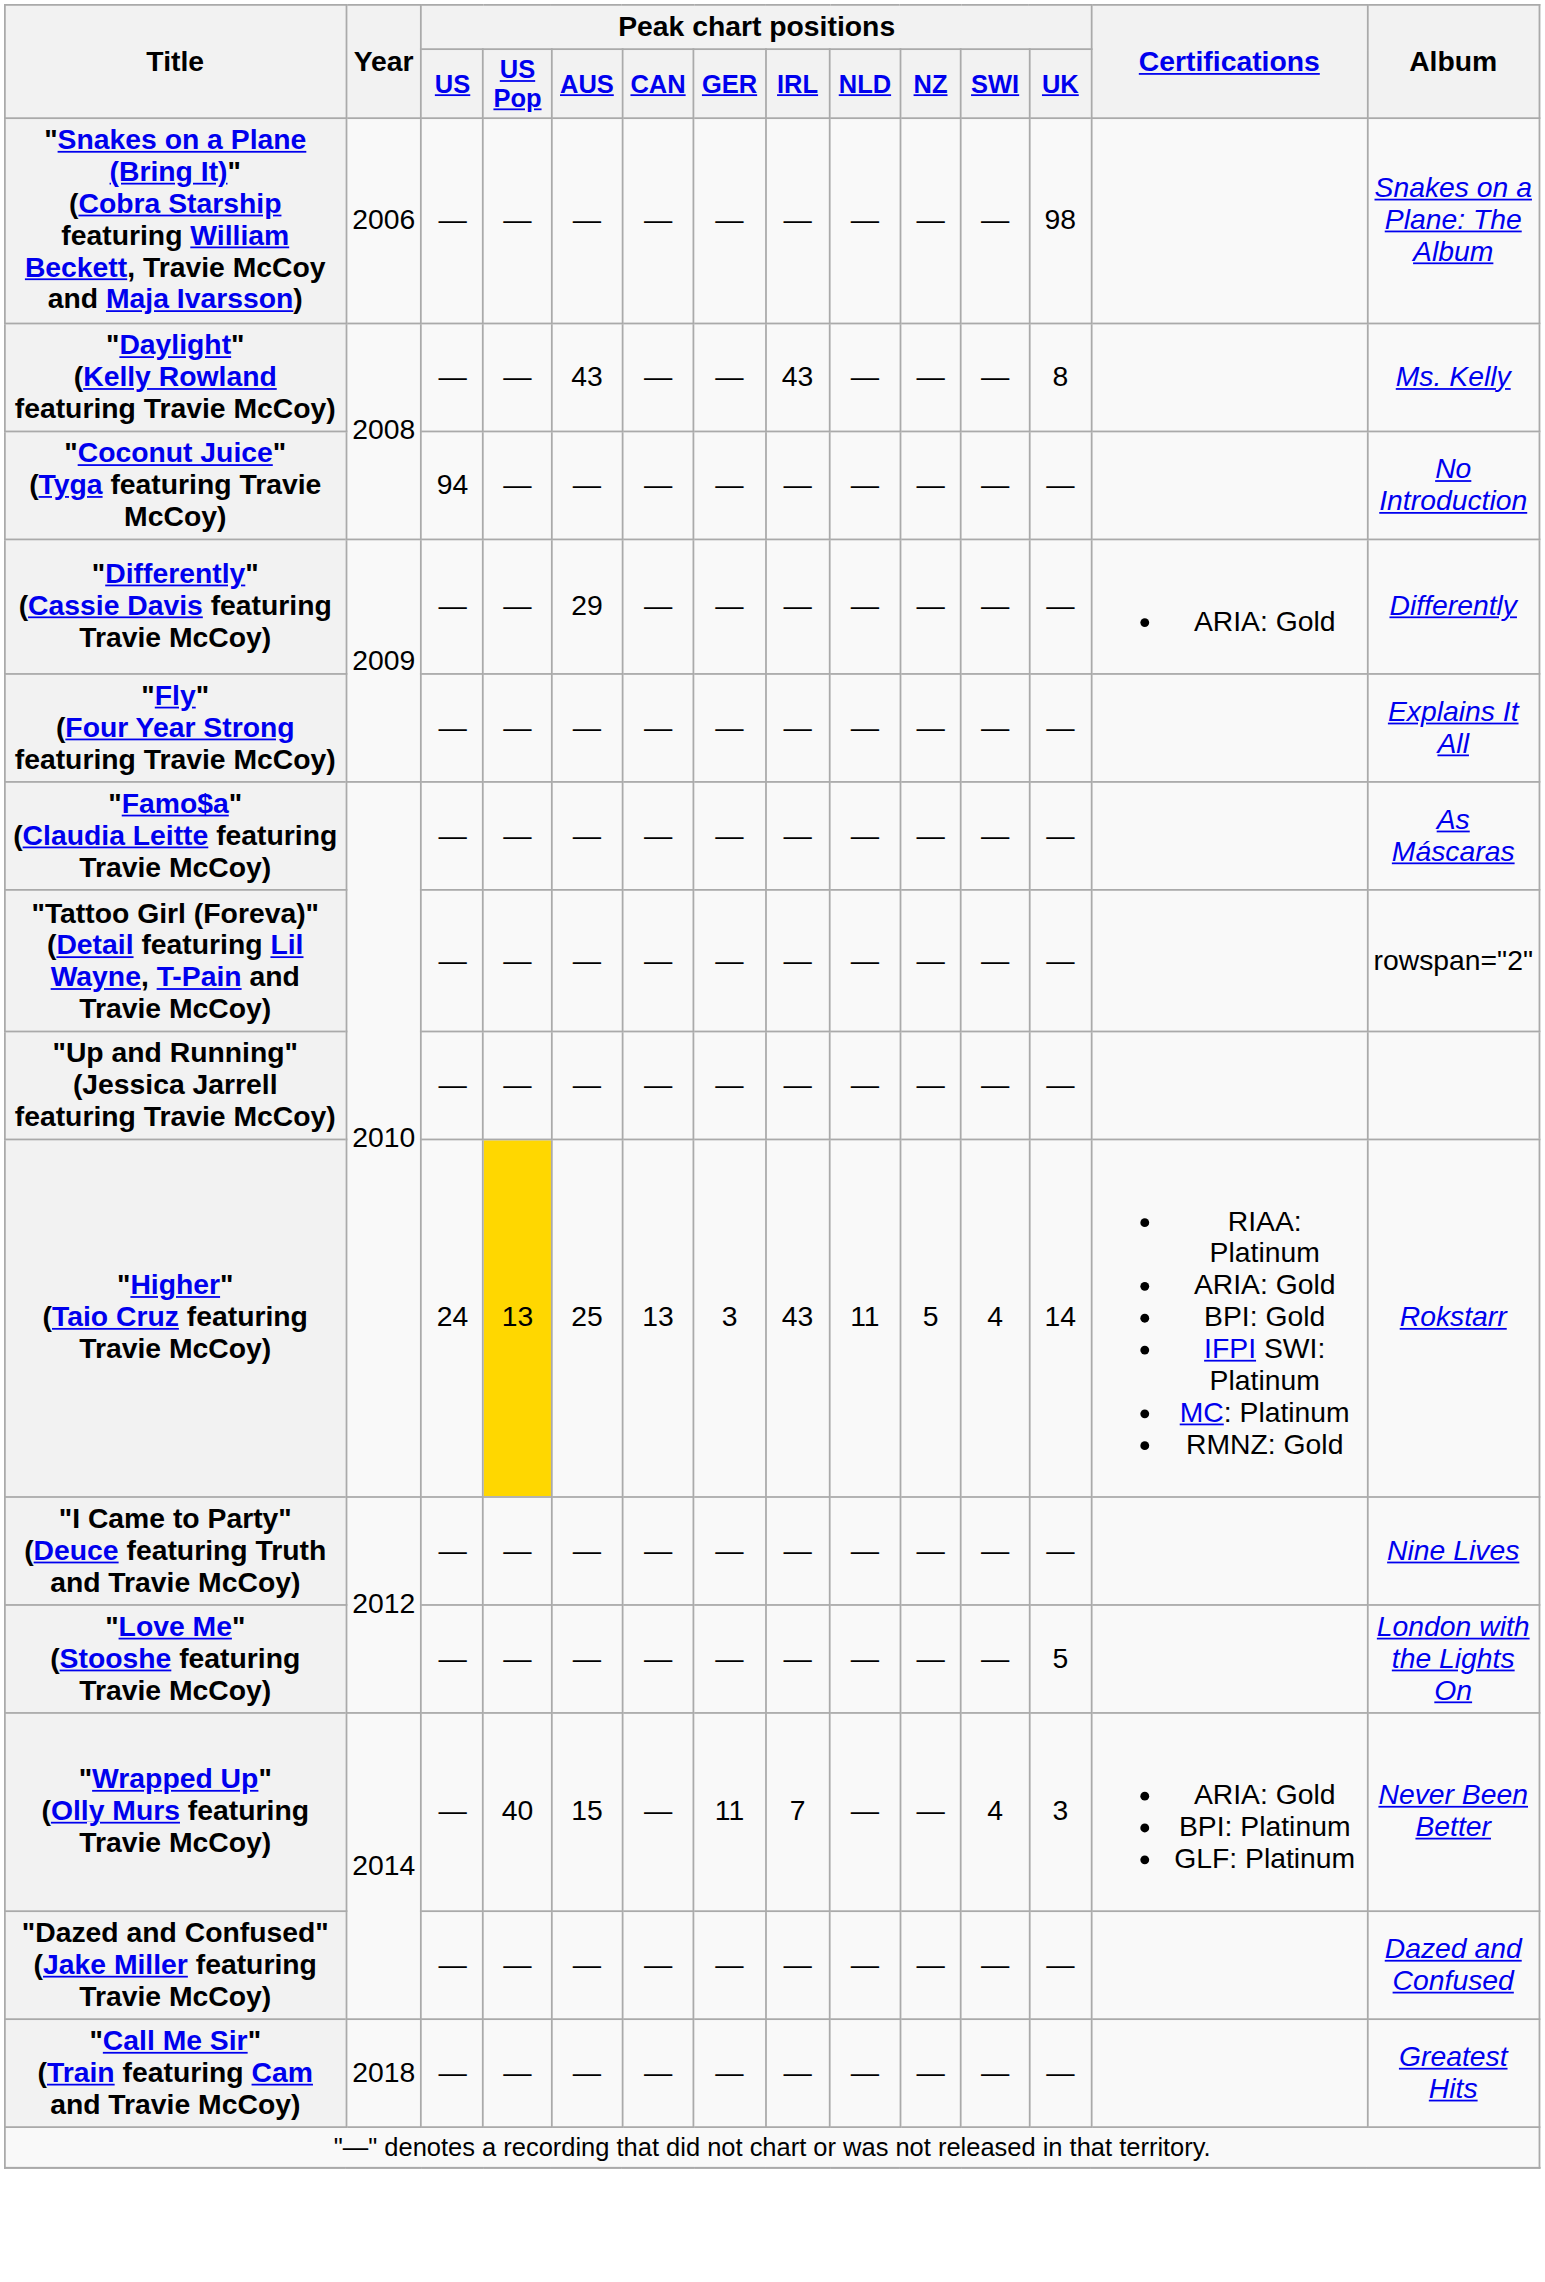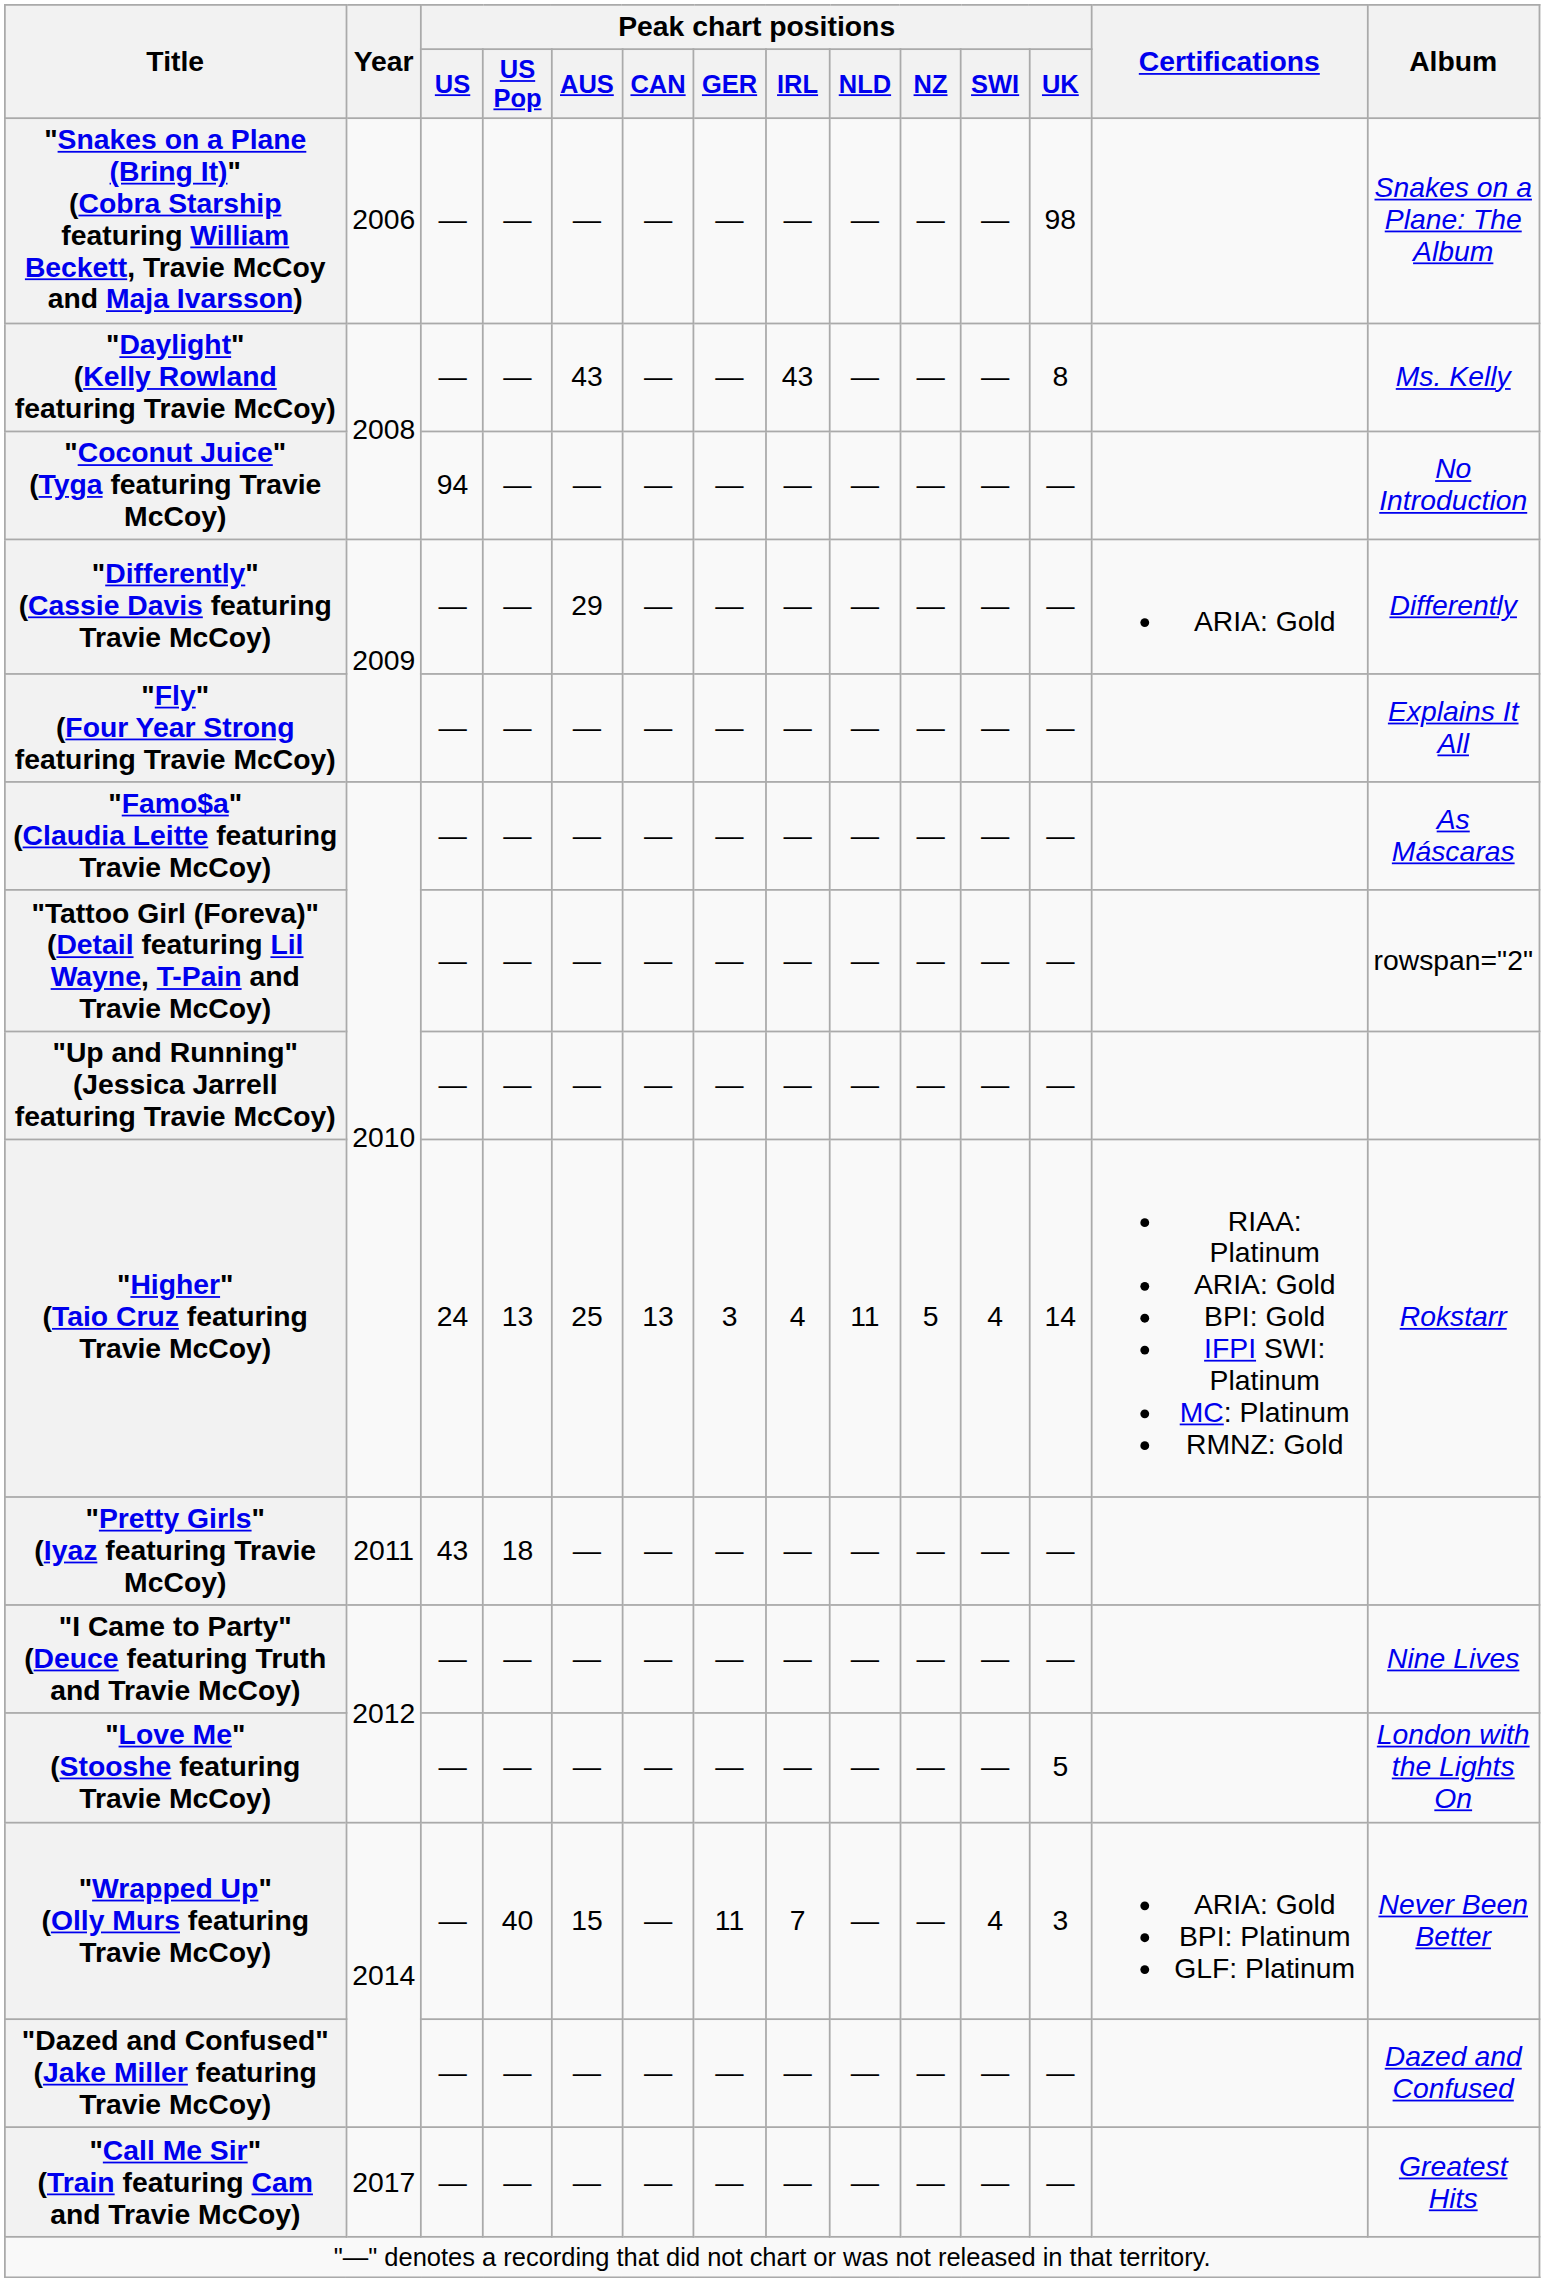(517, 1317) gold background -> (517, 1317) no background
(798, 1317) 43 -> (798, 1317) 4
+ row: (175, 1550)
(384, 2073) 2018 -> (384, 2181) 2017
